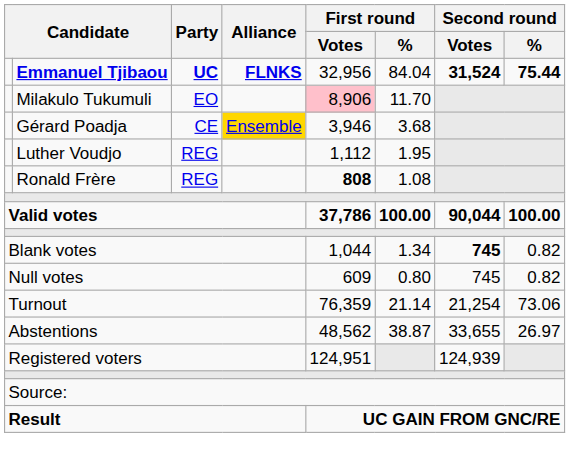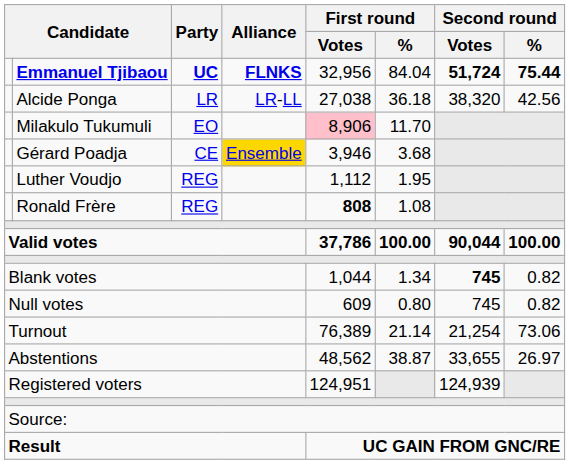(474, 72) 31,524 -> (474, 72) 51,724
+ row: (67, 99)
(345, 304) 76,359 -> (345, 330) 76,389
